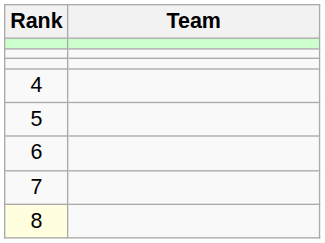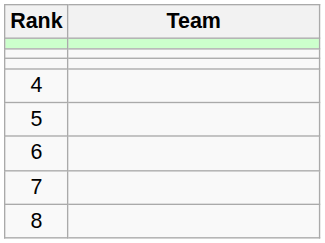(36, 221) lightyellow background -> (36, 221) no background
